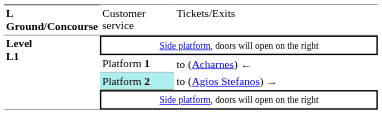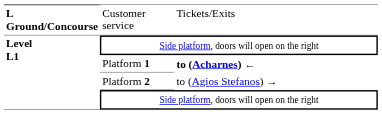(214, 63) normal -> (216, 63) bold
(126, 81) paleturquoise background -> (126, 81) no background
